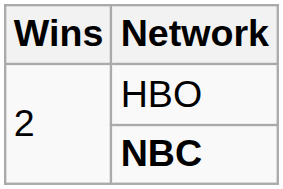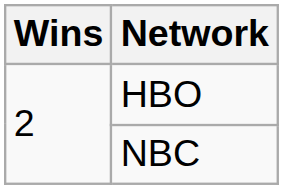(161, 153) bold -> (160, 153) normal
